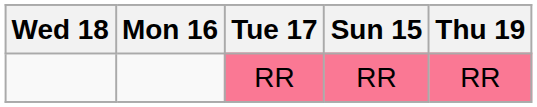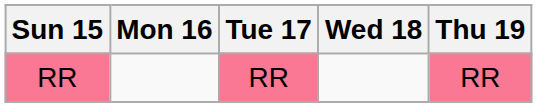columns swapped: (376, 29) <-> (60, 29)
